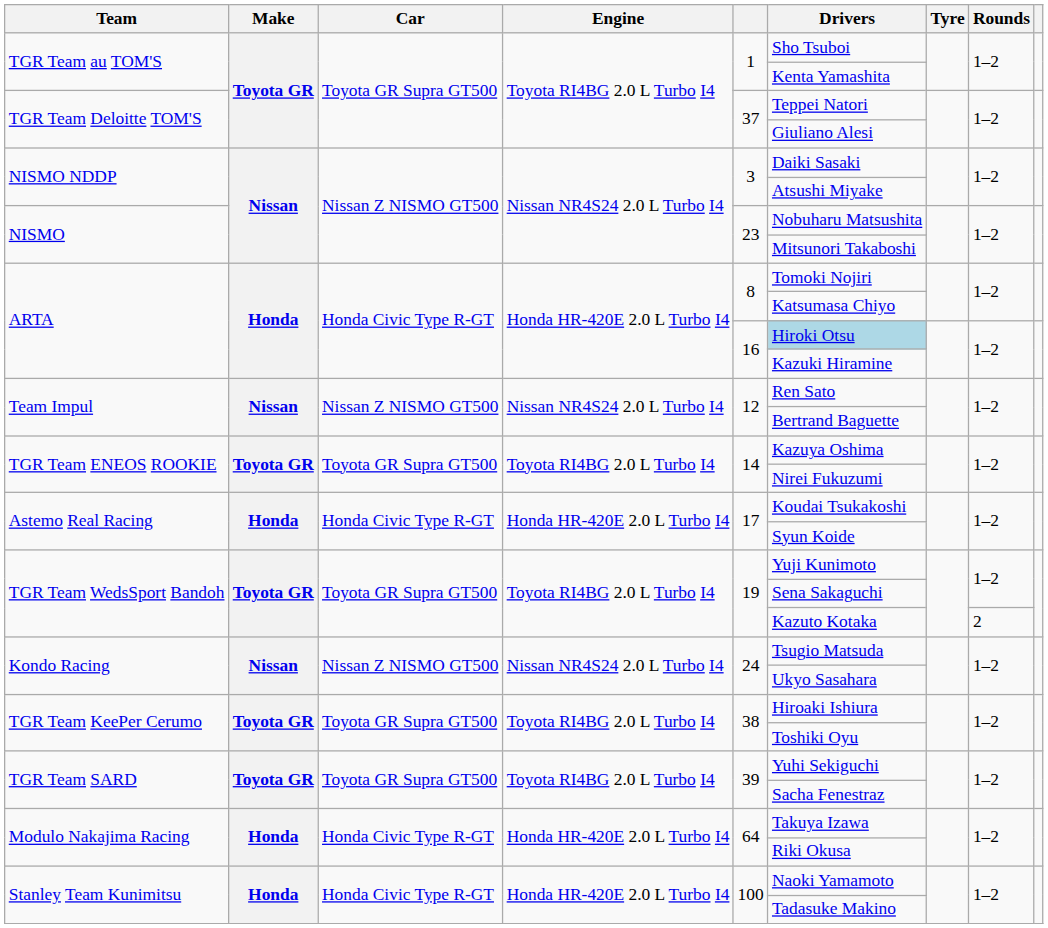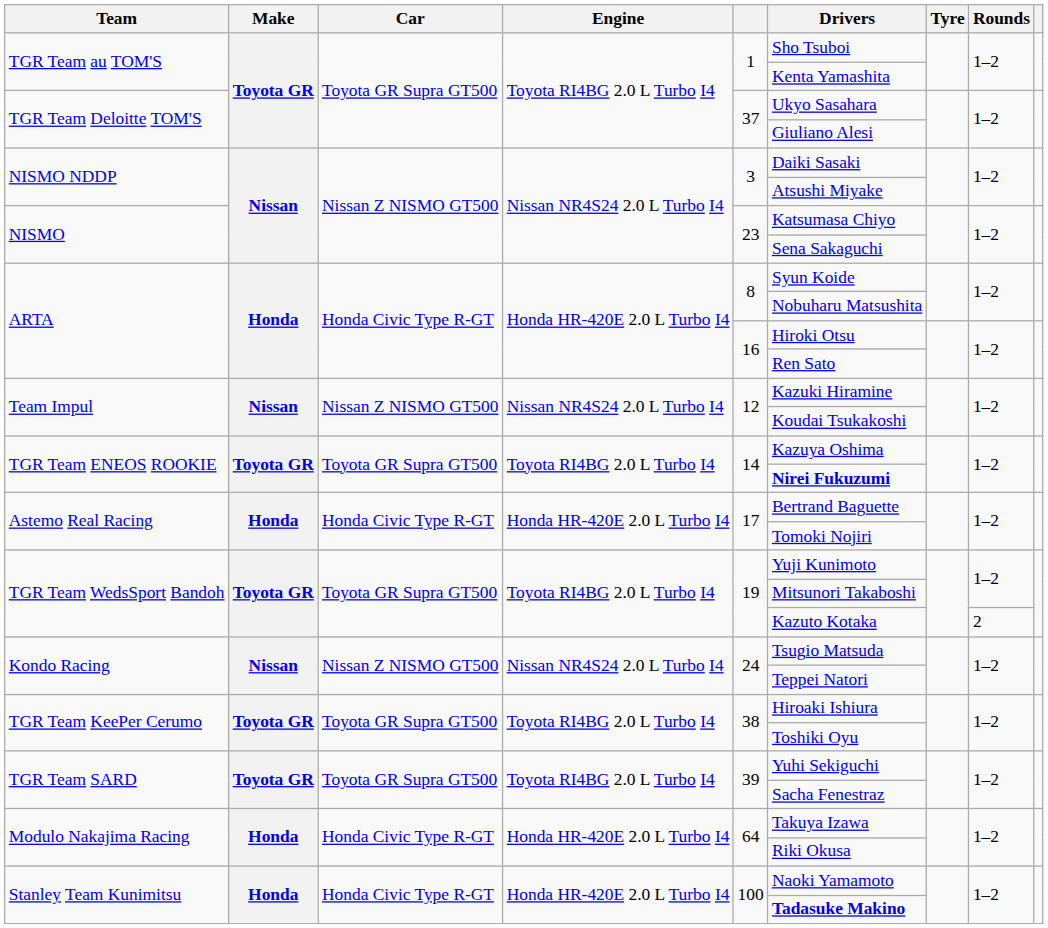(820, 104) Teppei Natori -> (824, 104) Ukyo Sasahara
(847, 219) Nobuharu Matsushita -> (834, 219) Katsumasa Chiyo
(844, 248) Mitsunori Takaboshi -> (827, 248) Sena Sakaguchi
(822, 276) Tomoki Nojiri -> (813, 276) Syun Koide
(834, 305) Katsumasa Chiyo -> (847, 305) Nobuharu Matsushita
(813, 334) lightblue background -> (813, 334) no background
(832, 363) Kazuki Hiramine -> (804, 363) Ren Sato
(804, 391) Ren Sato -> (832, 391) Kazuki Hiramine
(835, 420) Bertrand Baguette -> (839, 420) Koudai Tsukakoshi
(827, 477) normal -> (831, 477) bold
(839, 506) Koudai Tsukakoshi -> (835, 506) Bertrand Baguette
(813, 535) Syun Koide -> (822, 535) Tomoki Nojiri
(827, 592) Sena Sakaguchi -> (844, 592) Mitsunori Takaboshi
(824, 679) Ukyo Sasahara -> (820, 679) Teppei Natori
(834, 908) normal -> (839, 908) bold
